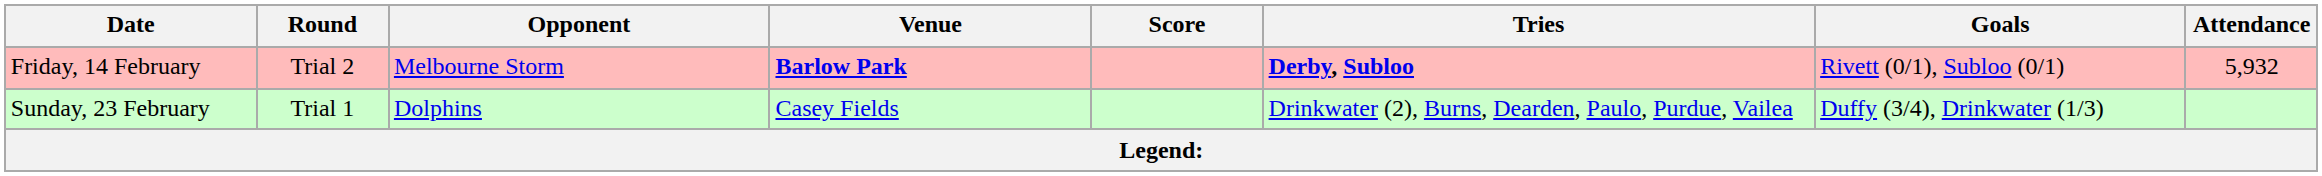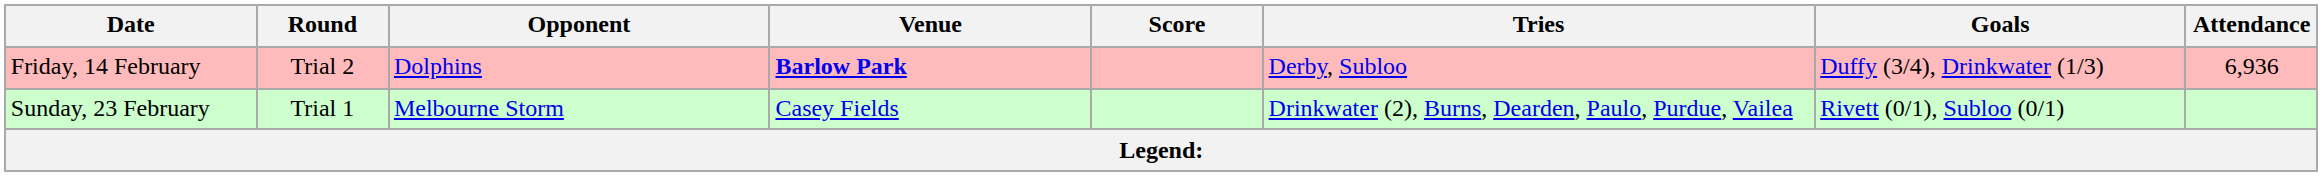(479, 66) Melbourne Storm -> (438, 66) Dolphins
(1341, 66) bold -> (1338, 66) normal
(1942, 66) Rivett (0/1), Subloo (0/1) -> (1962, 66) Duffy (3/4), Drinkwater (1/3)
(2252, 66) 5,932 -> (2252, 66) 6,936
(438, 108) Dolphins -> (479, 108) Melbourne Storm
(1962, 108) Duffy (3/4), Drinkwater (1/3) -> (1942, 108) Rivett (0/1), Subloo (0/1)
